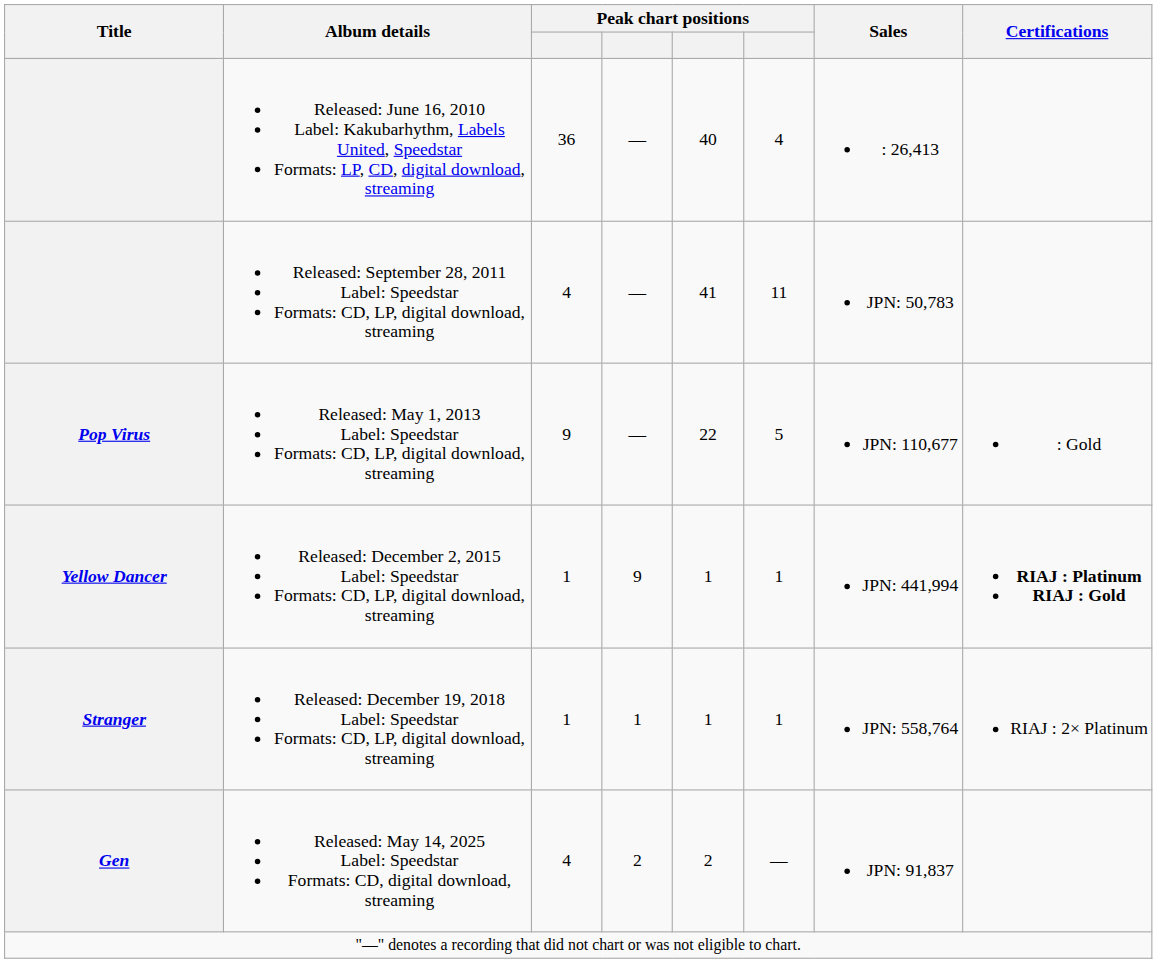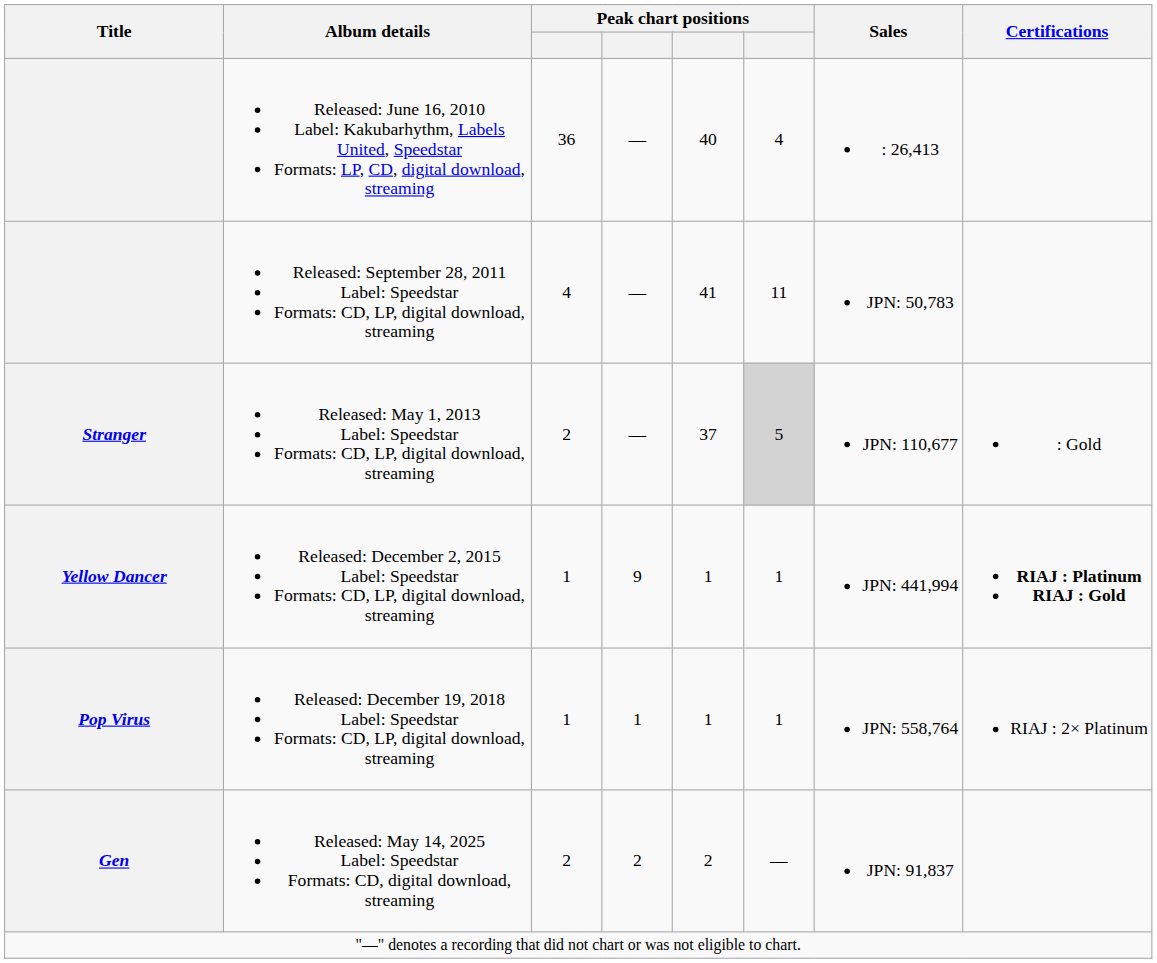(114, 434) Pop Virus -> (114, 434) Stranger
(567, 434) 9 -> (567, 434) 2
(708, 434) 22 -> (708, 434) 37
(779, 434) no background -> (779, 434) lightgrey background
(114, 718) Stranger -> (114, 718) Pop Virus
(567, 861) 4 -> (567, 861) 2
